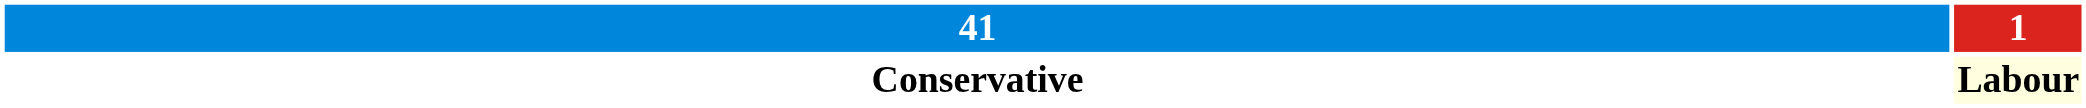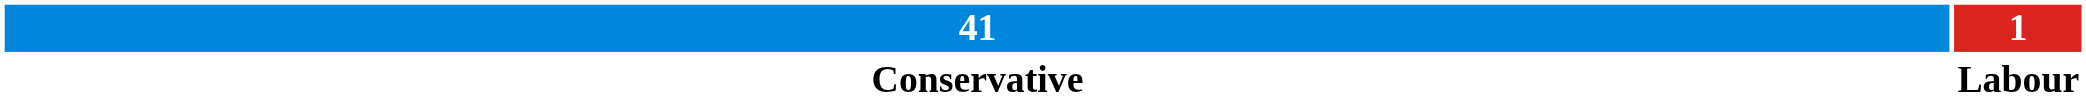(2018, 79) lightyellow background -> (2018, 79) no background
